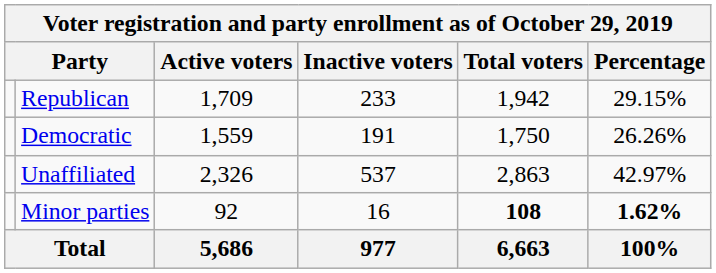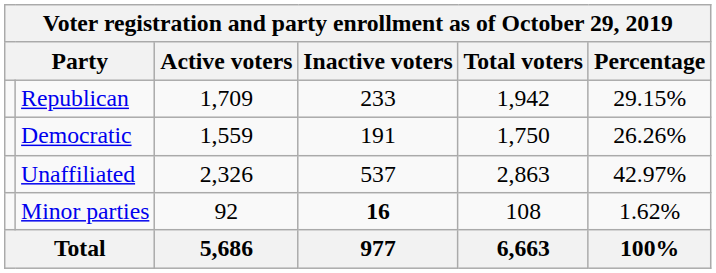(378, 211) normal -> (378, 211) bold
(523, 211) bold -> (523, 211) normal
(650, 211) bold -> (650, 211) normal
